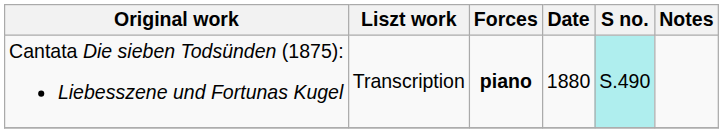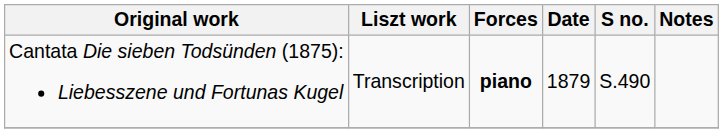(569, 81) 1880 -> (569, 81) 1879
(625, 81) paleturquoise background -> (625, 81) no background
